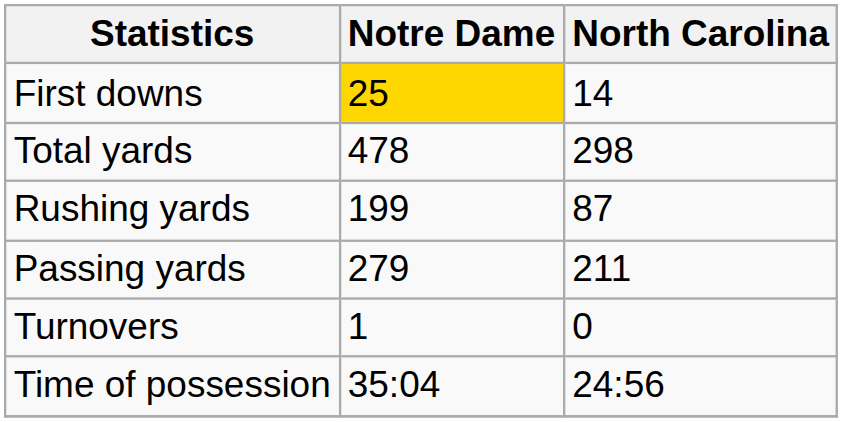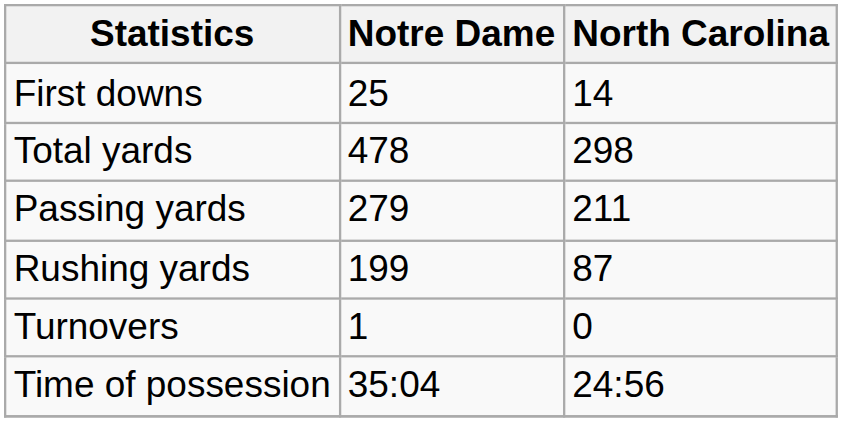(368, 92) gold background -> (368, 92) no background
rows swapped: (132, 209) <-> (130, 268)
